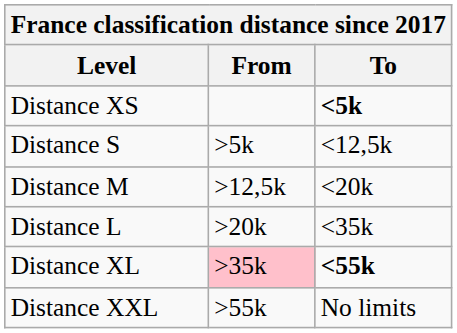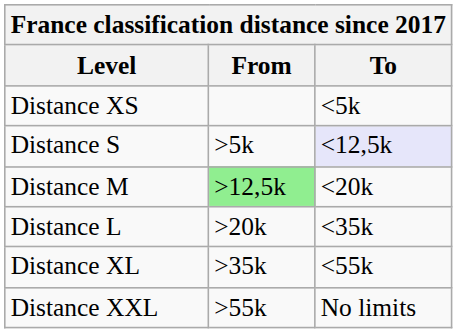(341, 105) bold -> (341, 105) normal
(357, 145) no background -> (357, 145) lavender background
(250, 186) no background -> (250, 186) lightgreen background
(241, 266) pink background -> (241, 266) no background
(348, 266) bold -> (347, 266) normal
